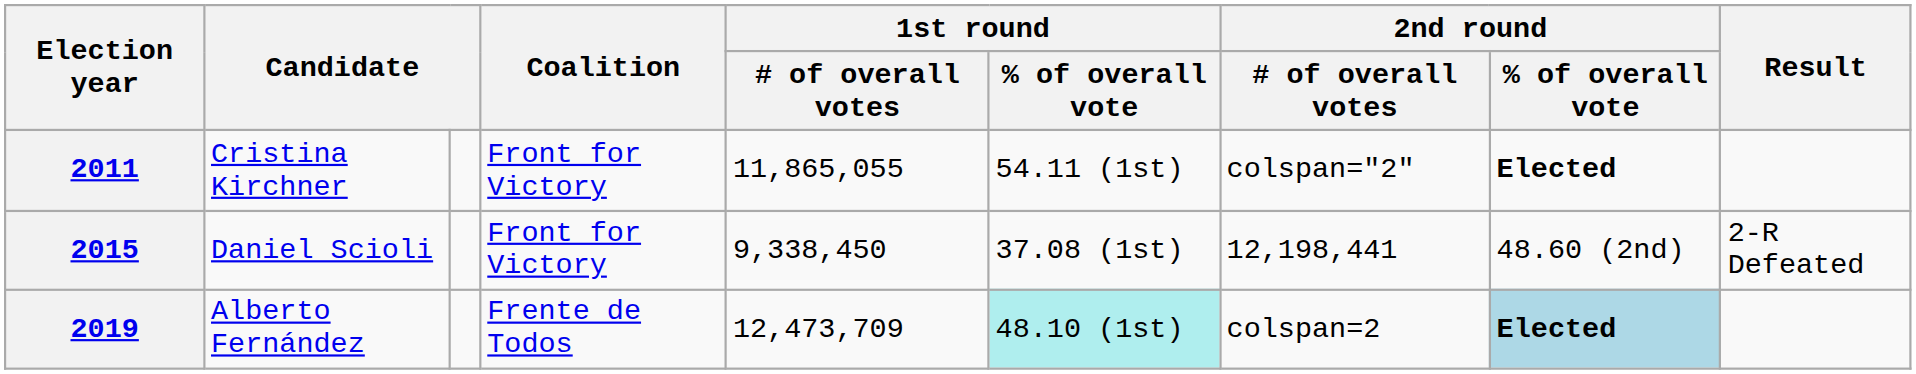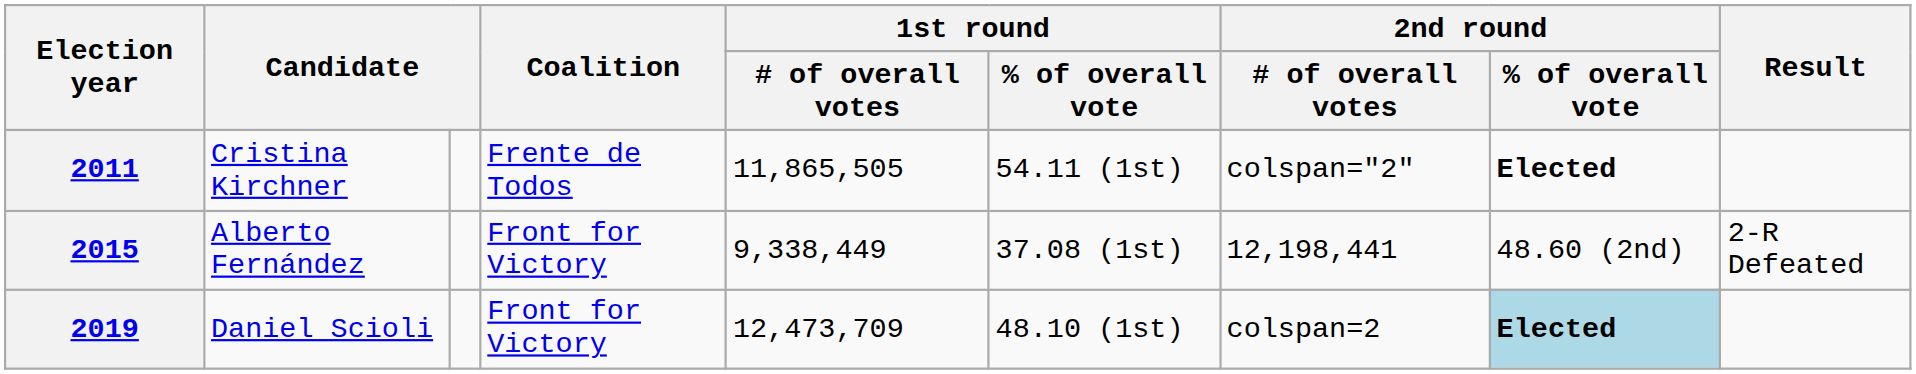(564, 170) Front for Victory -> (564, 170) Frente de Todos
(818, 170) 11,865,055 -> (818, 170) 11,865,505
(322, 250) Daniel Scioli -> (288, 250) Alberto Fernández
(810, 250) 9,338,450 -> (810, 250) 9,338,449
(288, 329) Alberto Fernández -> (322, 329) Daniel Scioli
(564, 329) Frente de Todos -> (564, 329) Front for Victory
(1090, 329) paleturquoise background -> (1090, 329) no background
